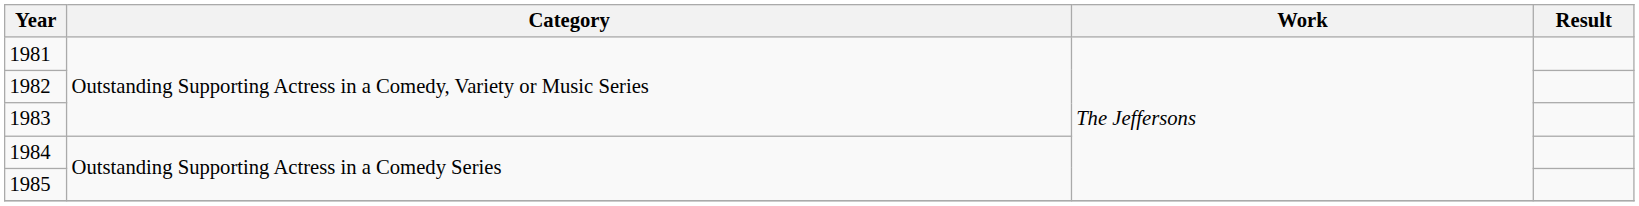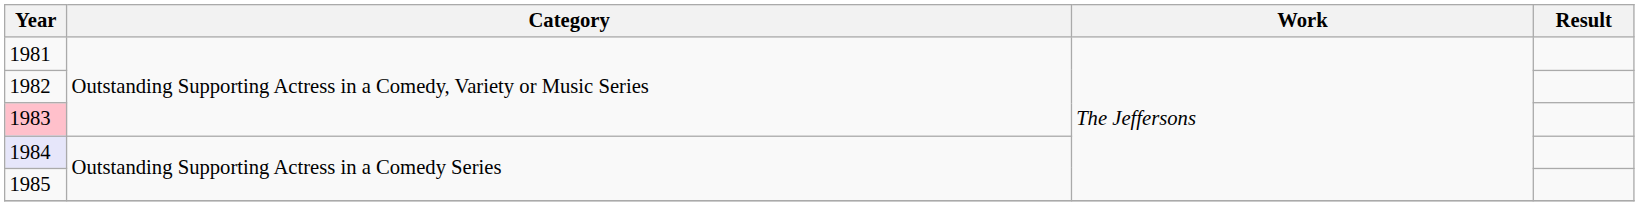(30, 119) no background -> (30, 119) pink background
(30, 151) no background -> (30, 151) lavender background
